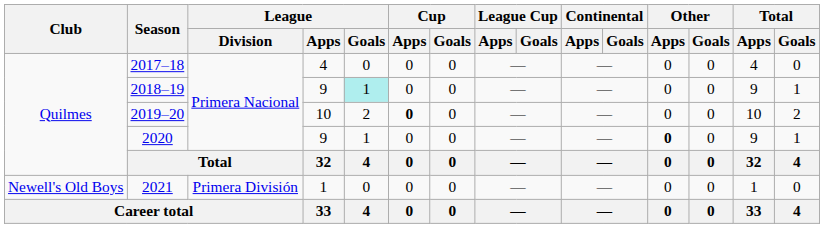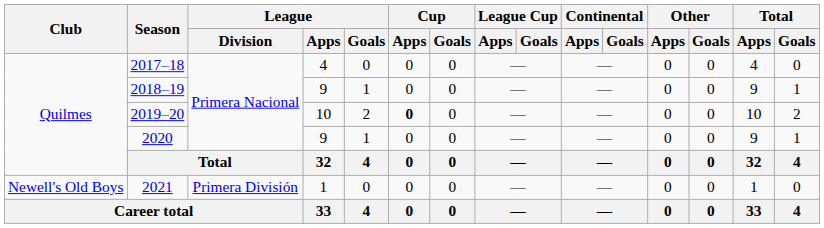(366, 89) paleturquoise background -> (366, 89) no background
(668, 138) bold -> (668, 138) normal
